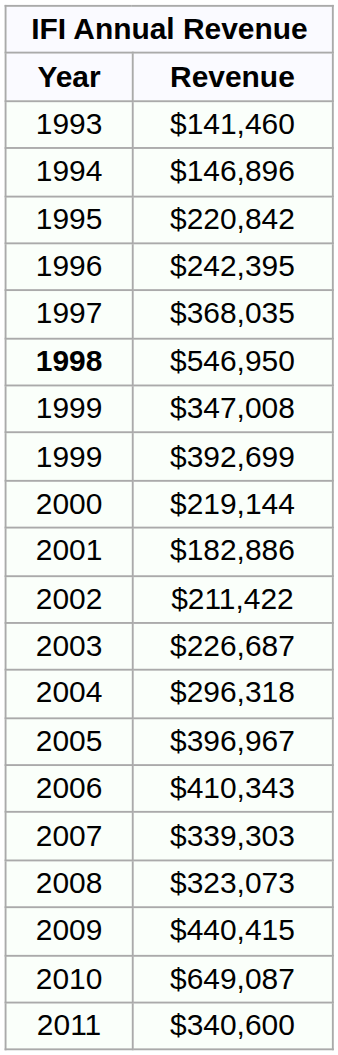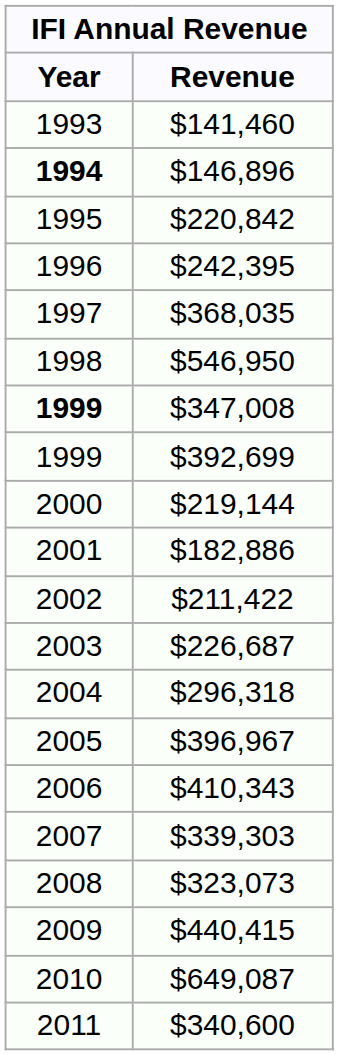(69, 171) normal -> (69, 171) bold
(69, 361) bold -> (69, 361) normal
(69, 408) normal -> (69, 408) bold
